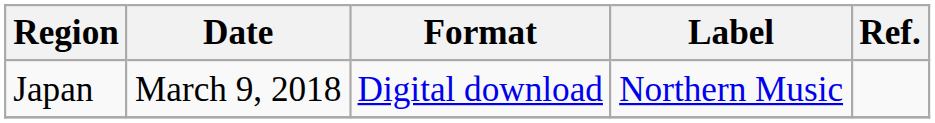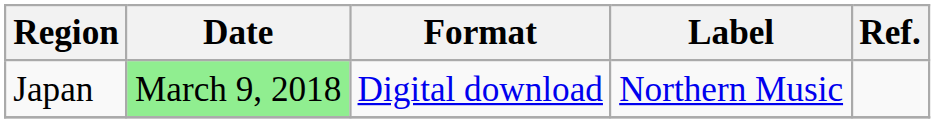(238, 88) no background -> (238, 88) lightgreen background
